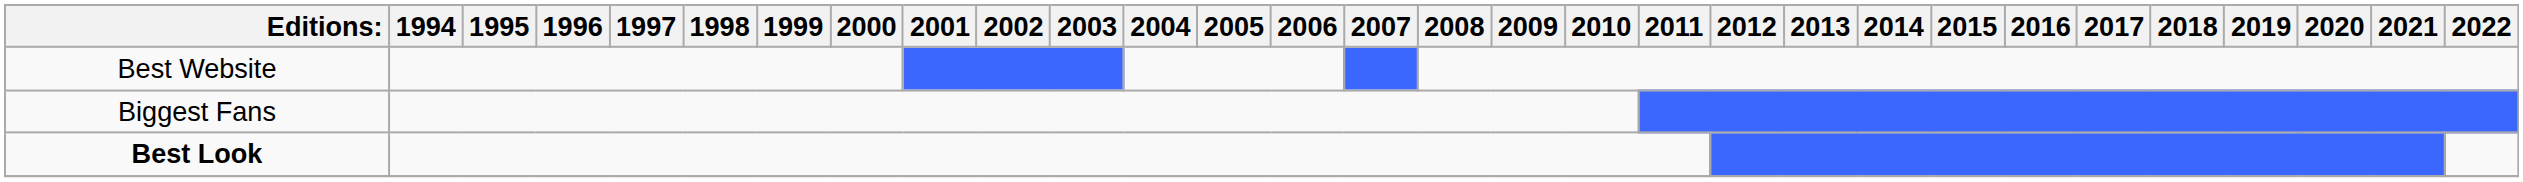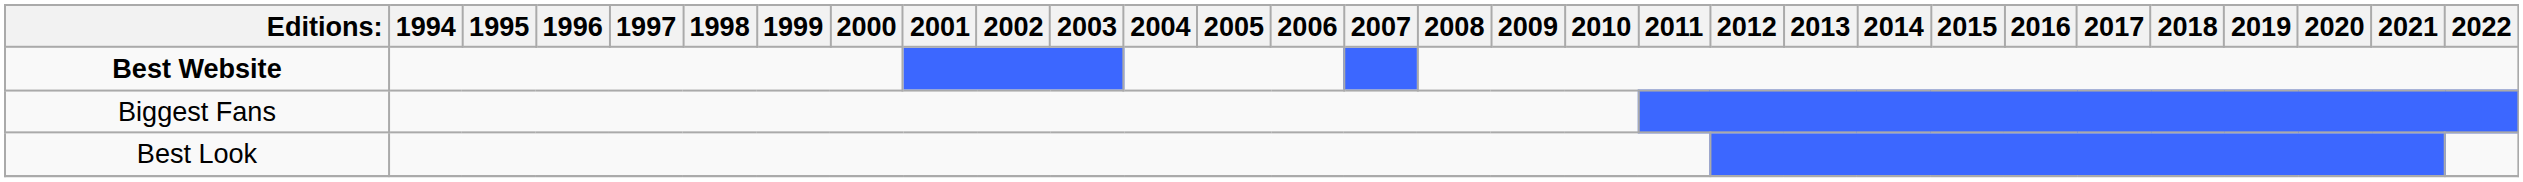(197, 69) normal -> (197, 69) bold
(197, 154) bold -> (197, 154) normal
